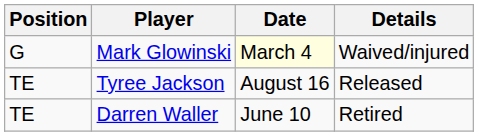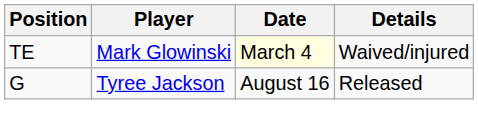(17, 51) G -> (22, 51) TE
(22, 83) TE -> (17, 83) G
- row: (157, 114)
